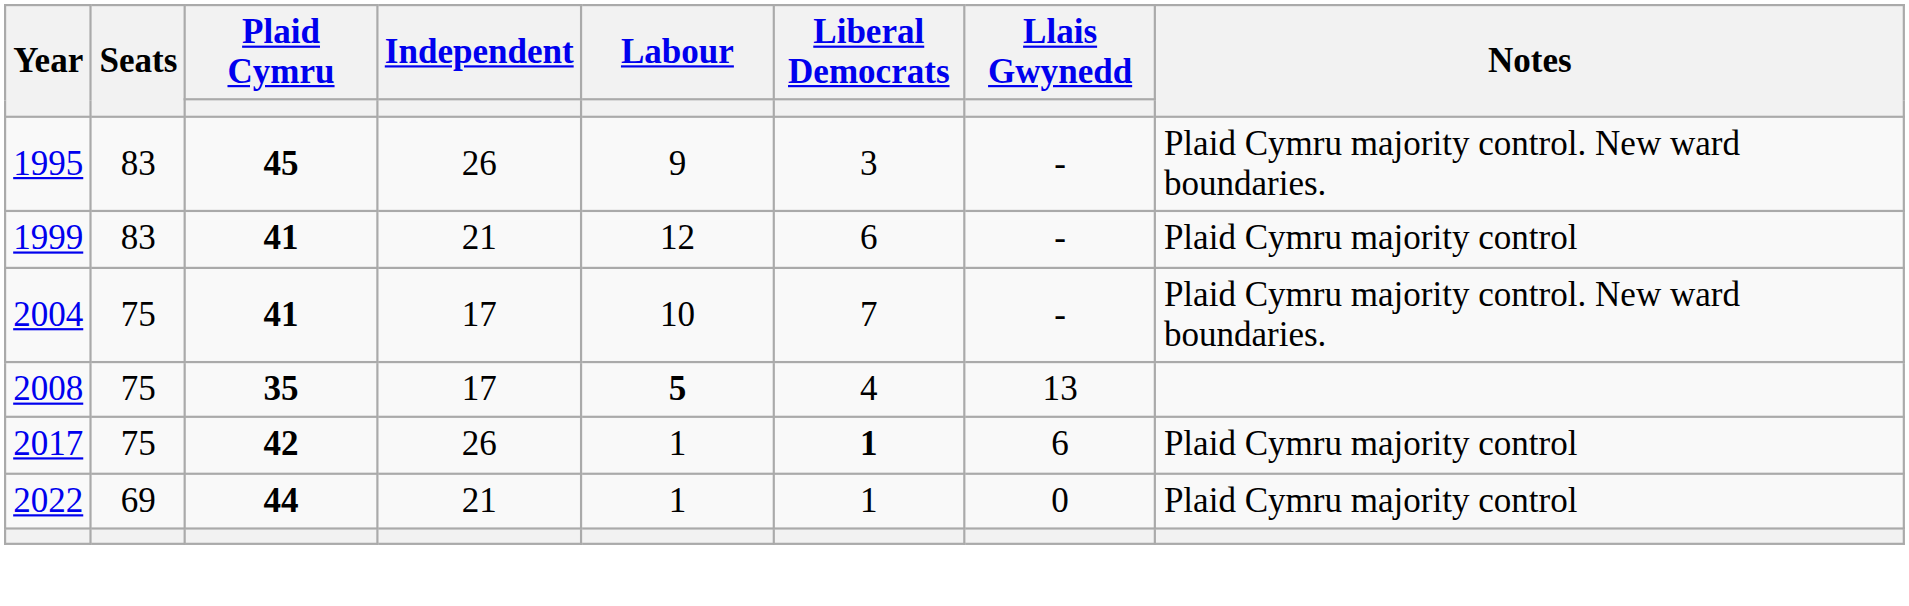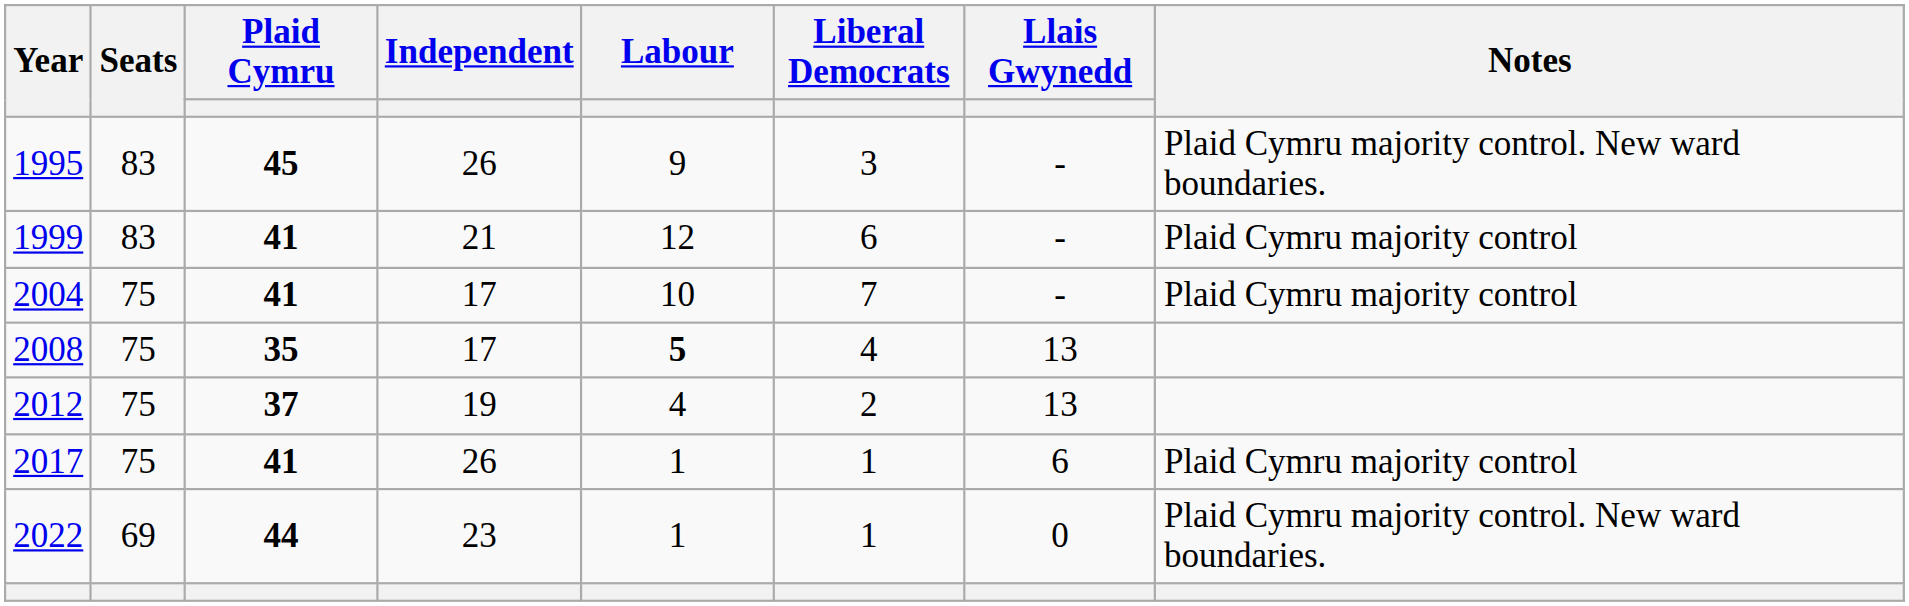(1452, 313) Plaid Cymru majority control. New ward boundaries. -> (1371, 293) Plaid Cymru majority control
+ row: (48, 405)
(281, 444) 42 -> (281, 460) 41
(869, 444) bold -> (869, 460) normal
(479, 500) 21 -> (479, 535) 23
(1371, 500) Plaid Cymru majority control -> (1452, 535) Plaid Cymru majority control. New ward boundaries.
